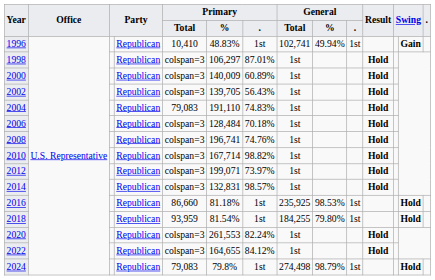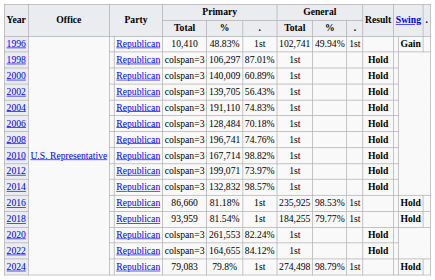(185, 108) 79,083 -> (185, 108) colspan=3
(225, 187) 132,831 -> (225, 187) 132,832
(330, 219) 79.80% -> (330, 219) 79.77%
